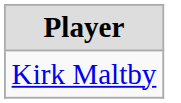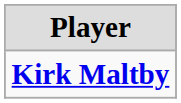(84, 73) normal -> (90, 73) bold
